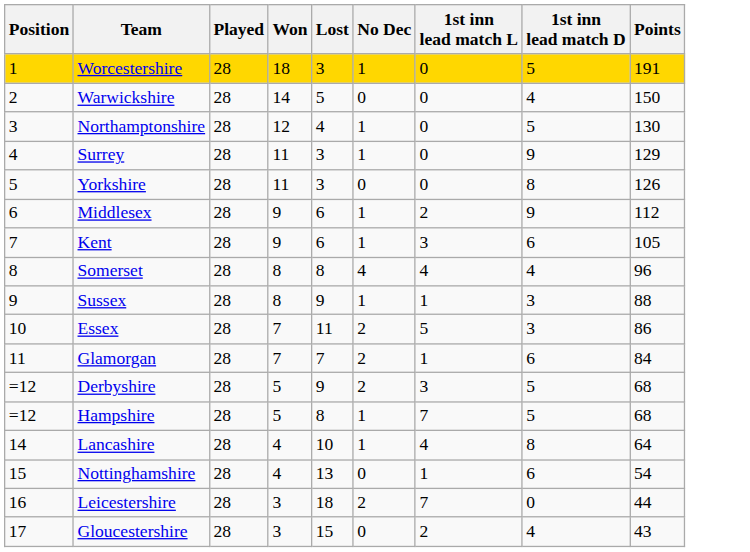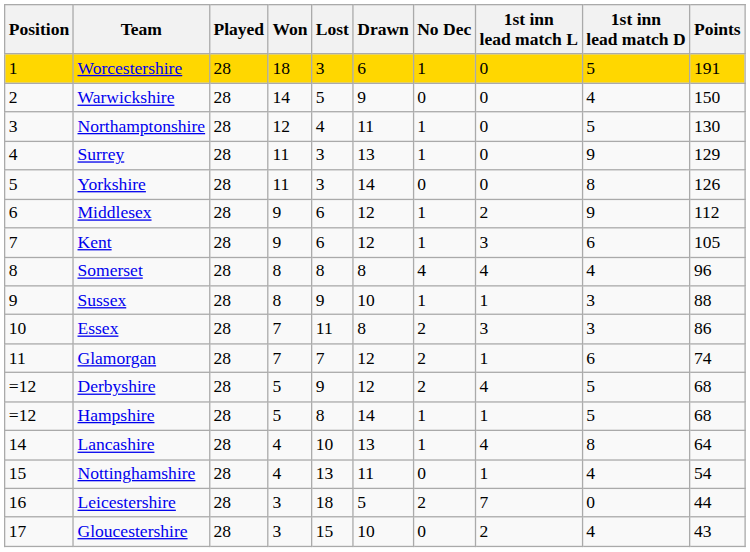+ column: (383, 28)
(424, 328) 5 -> (484, 328) 3
(643, 357) 84 -> (703, 357) 74
(424, 386) 3 -> (484, 386) 4
(424, 415) 7 -> (484, 415) 1
(531, 473) 6 -> (591, 473) 4
